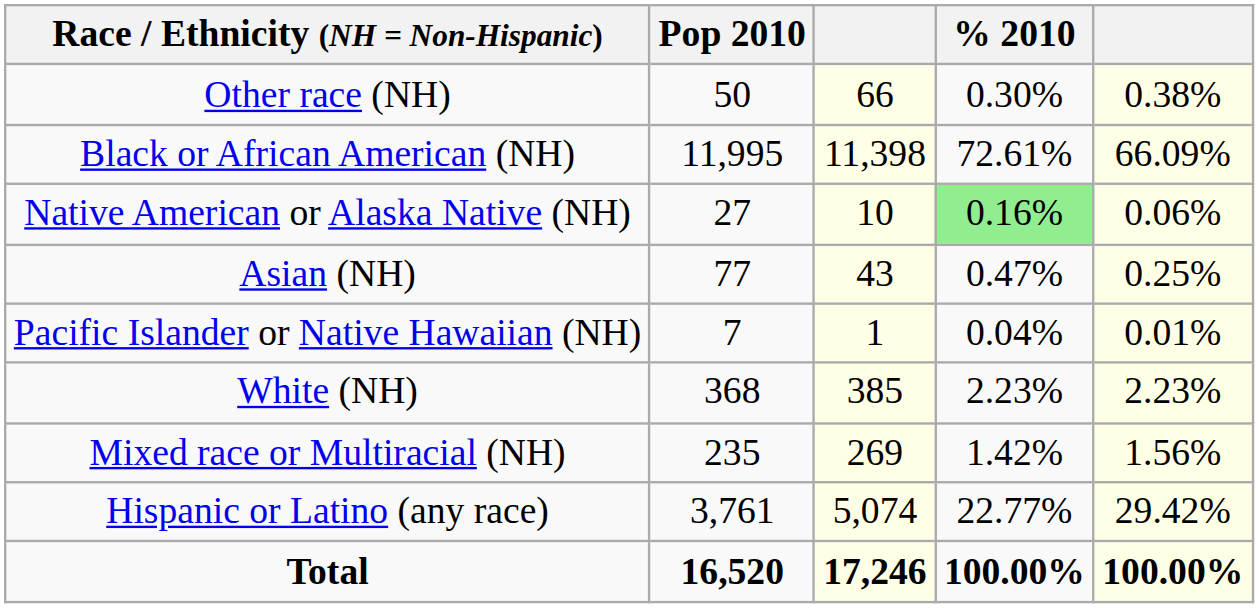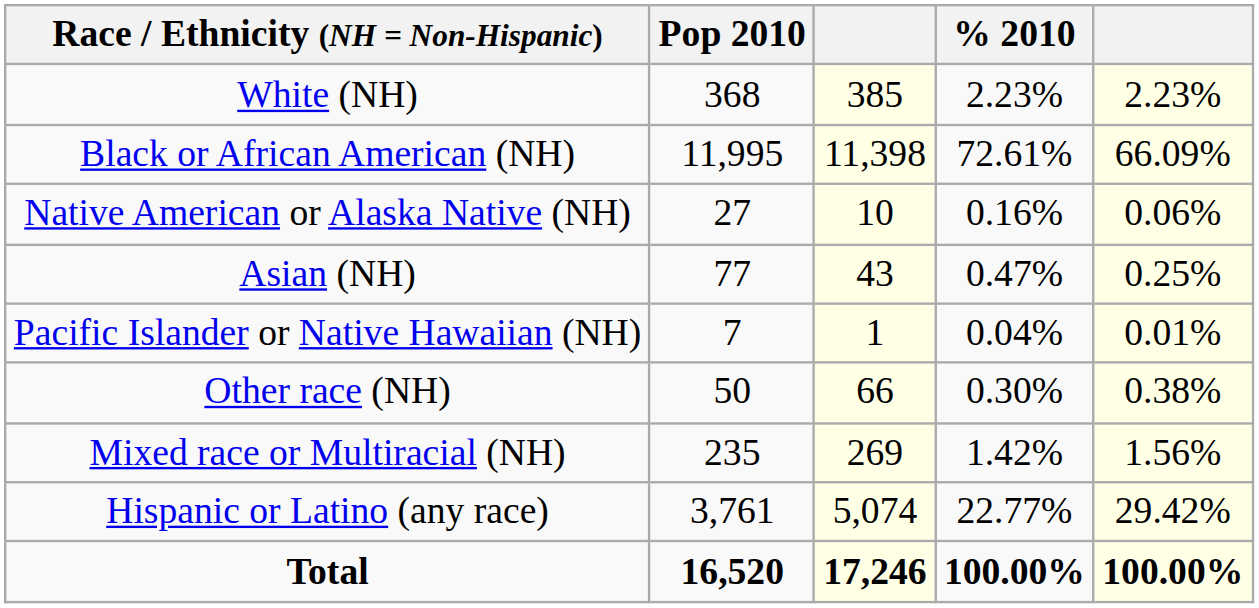rows swapped: (328, 392) <-> (328, 93)
(1014, 213) lightgreen background -> (1014, 213) no background
